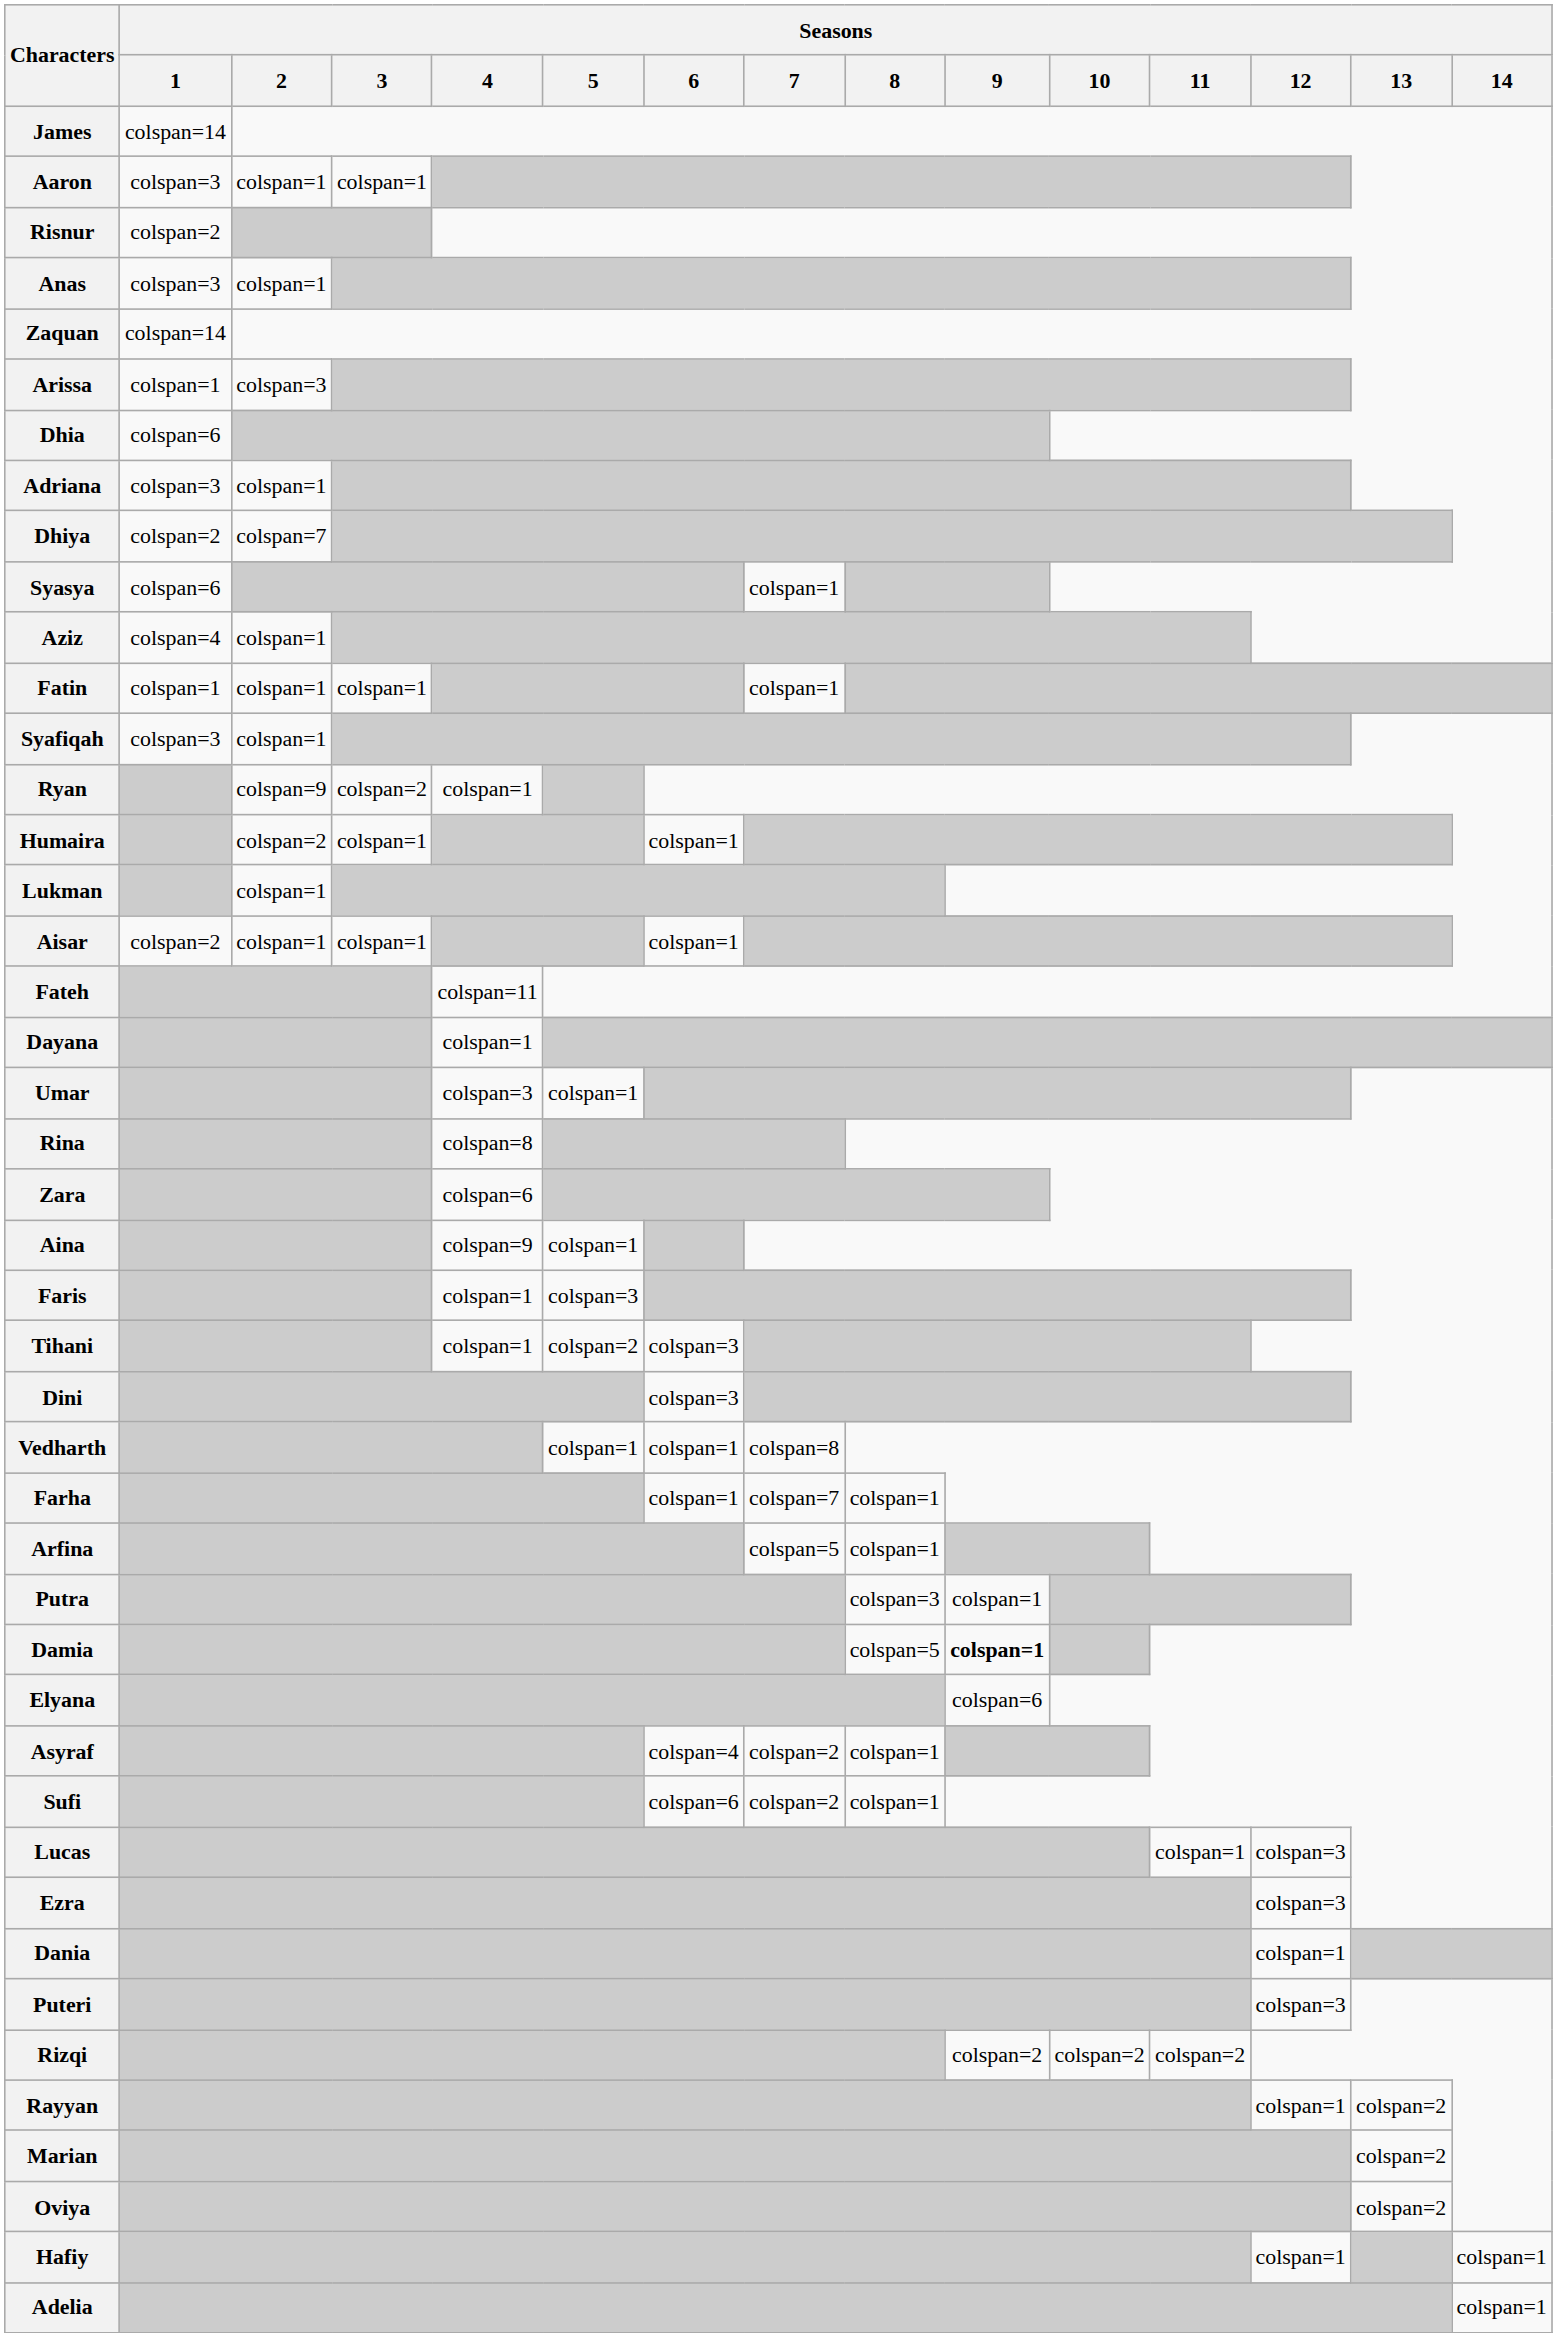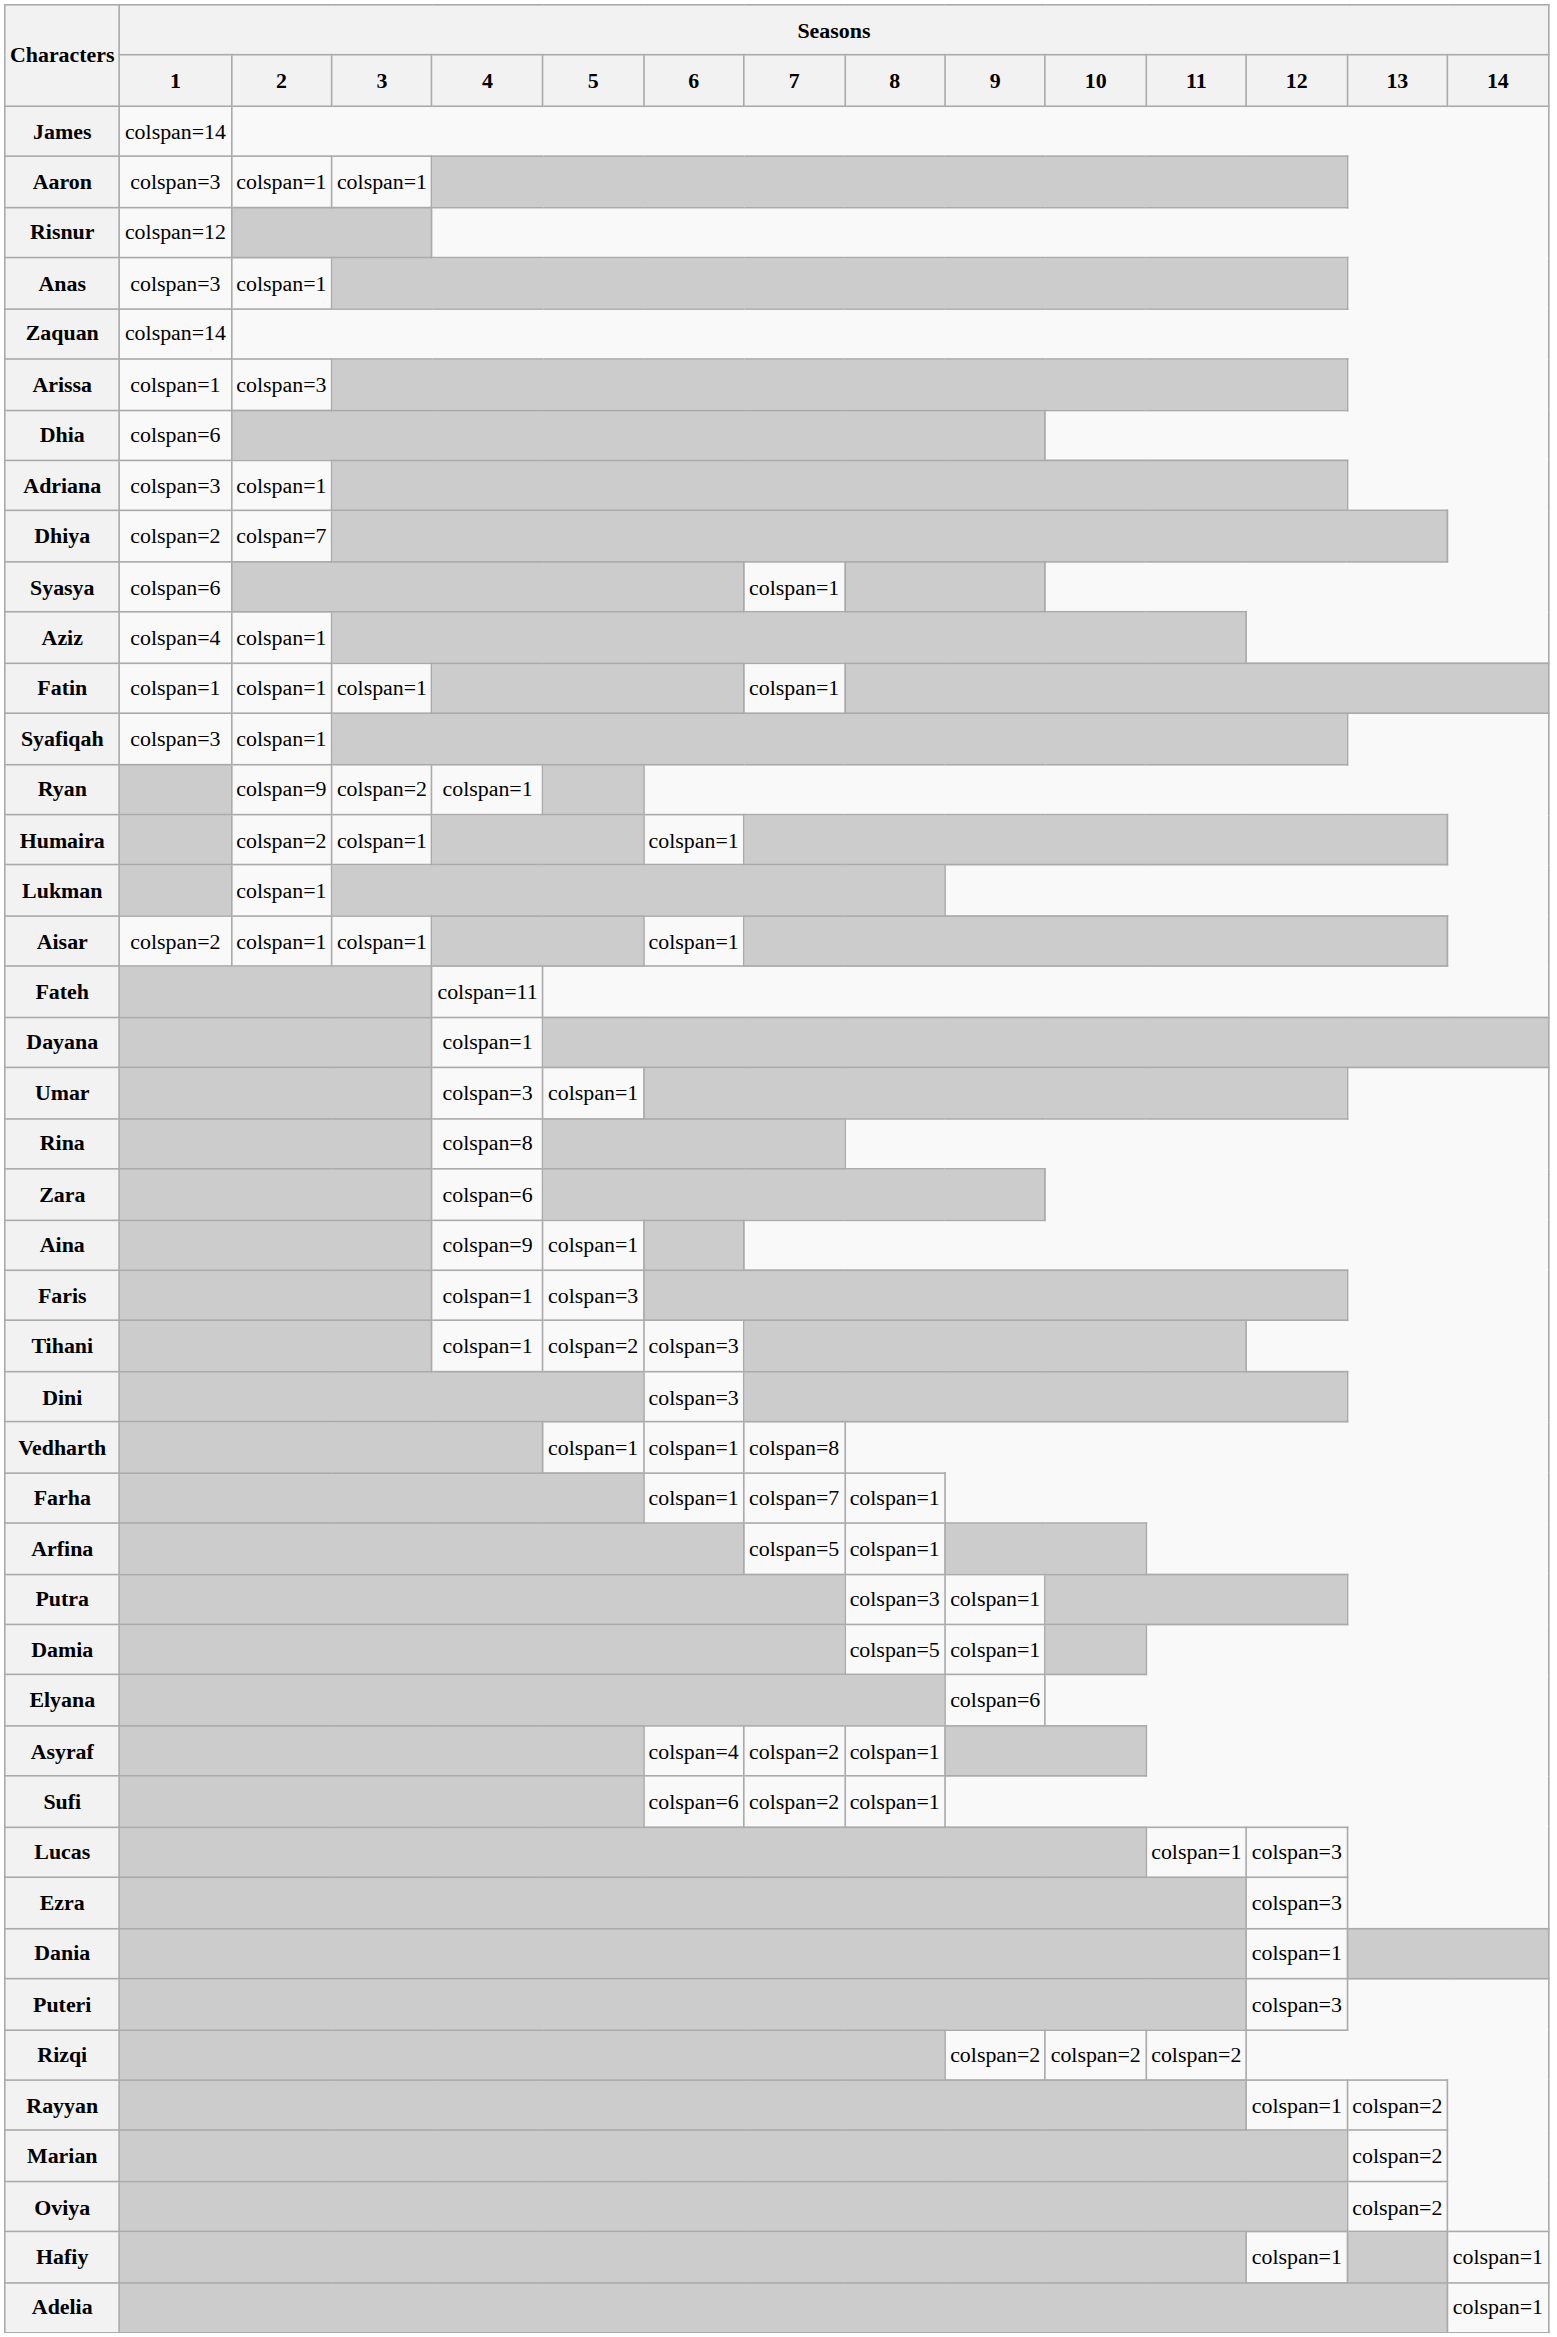(175, 232) colspan=2 -> (175, 232) colspan=12
(997, 1649) bold -> (995, 1649) normal
